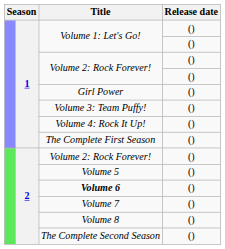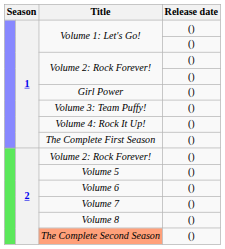(100, 188) bold -> (100, 188) normal
(100, 236) no background -> (100, 236) lightsalmon background
